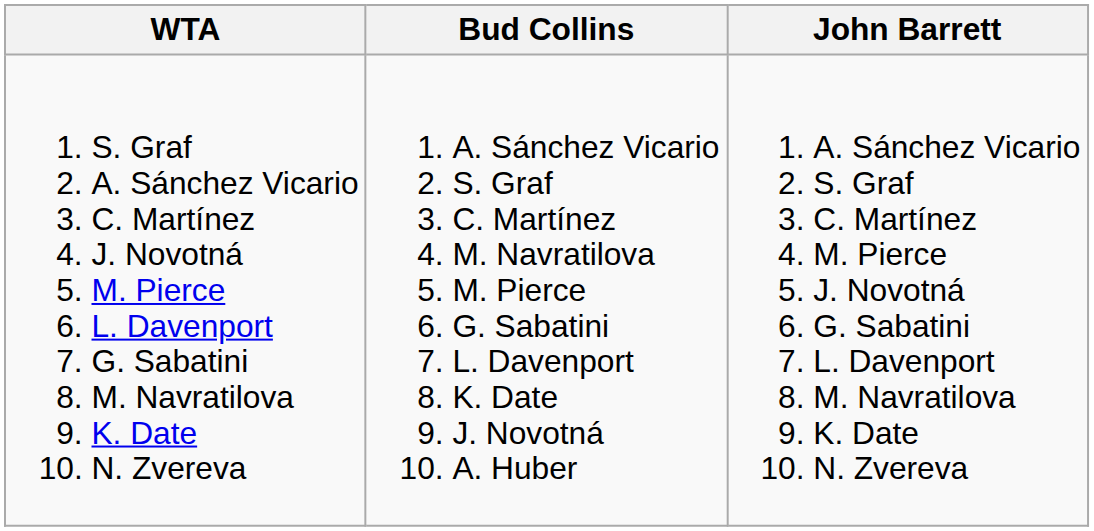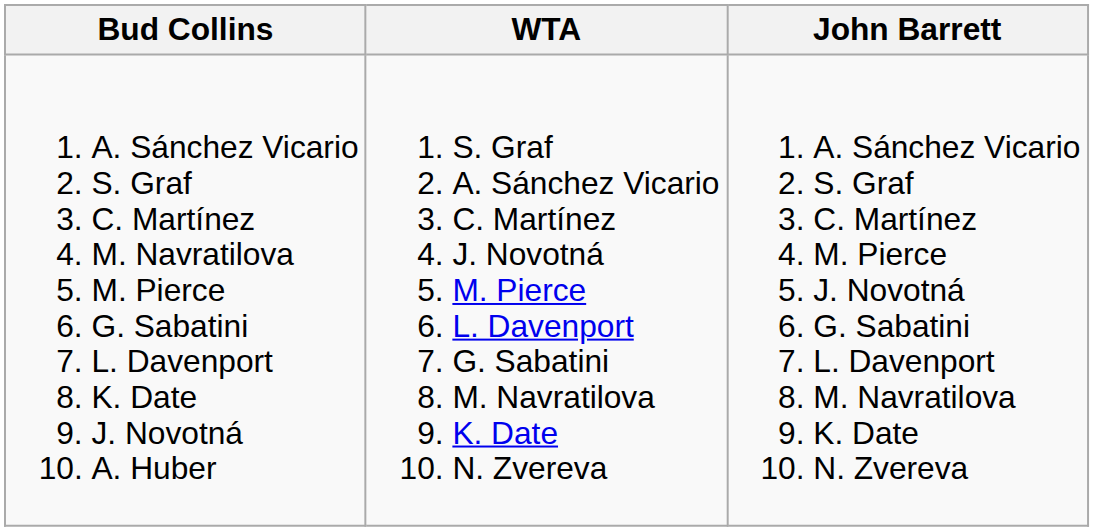columns swapped: (185, 29) <-> (546, 29)
